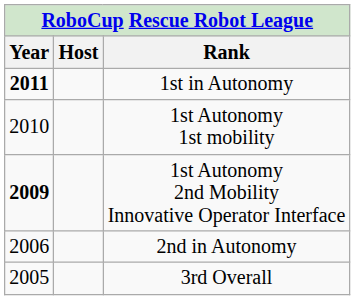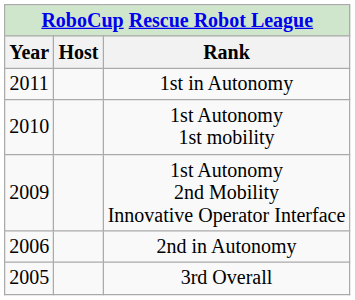(29, 83) bold -> (29, 83) normal
(29, 192) bold -> (29, 192) normal
